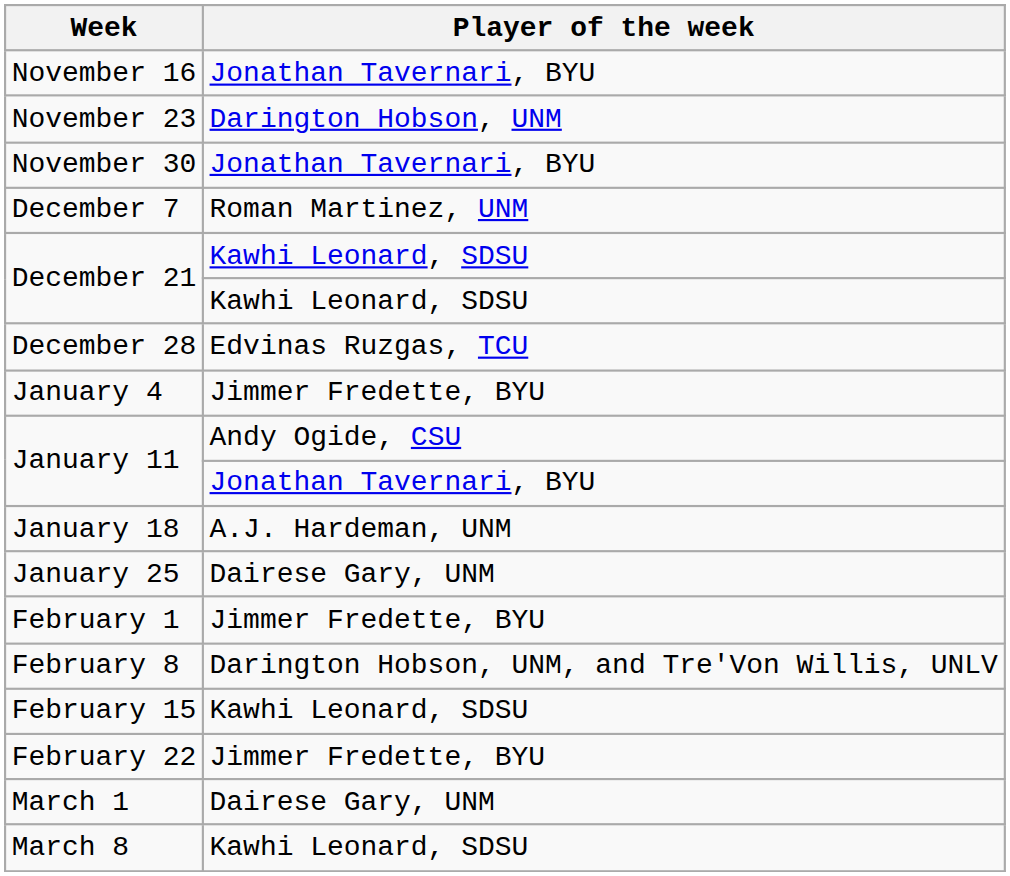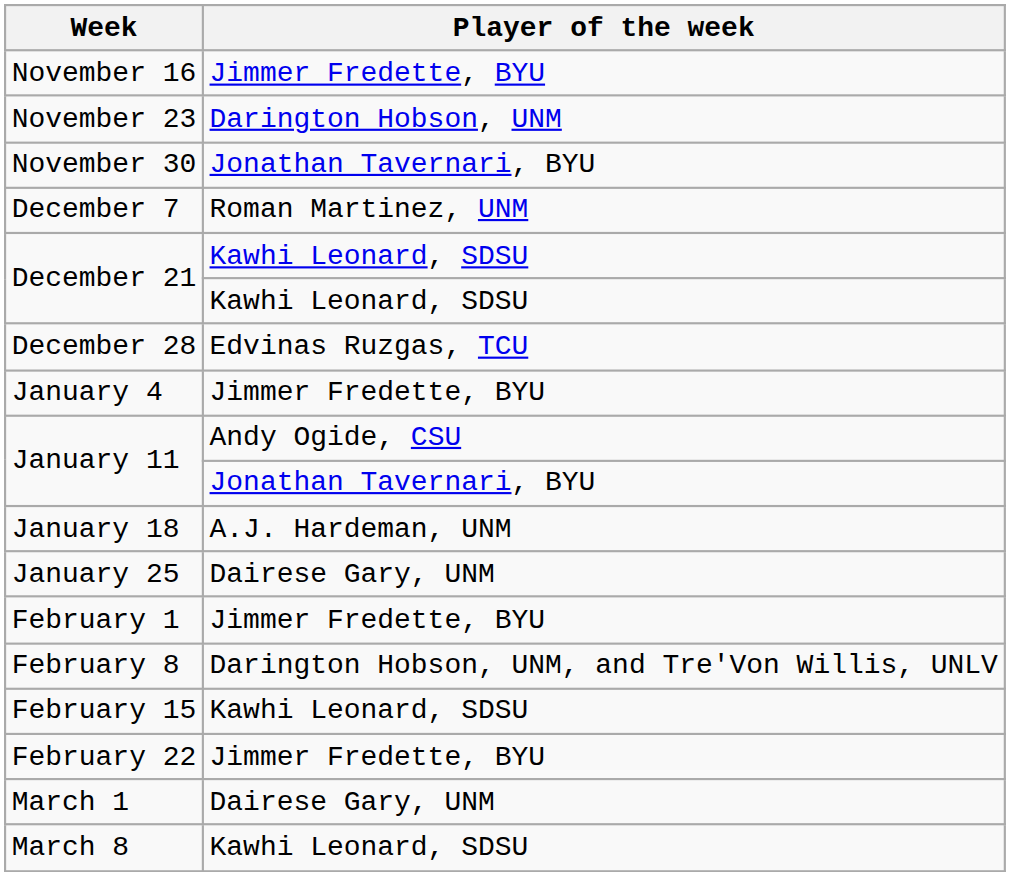(402, 73) Jonathan Tavernari, BYU -> (377, 73) Jimmer Fredette, BYU
